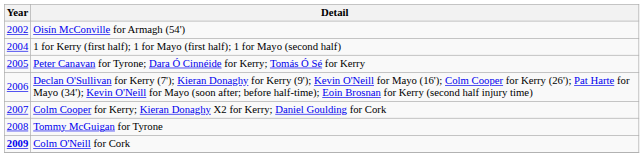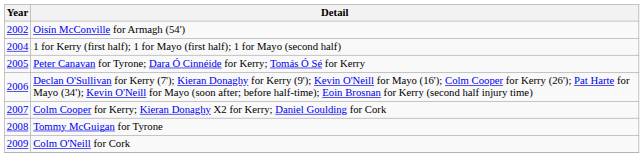(18, 144) bold -> (18, 144) normal
